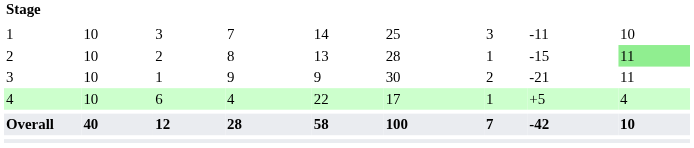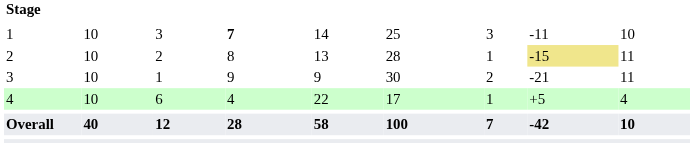(231, 34) normal -> (231, 34) bold
(539, 55) no background -> (539, 55) khaki background
(627, 55) lightgreen background -> (627, 55) no background
